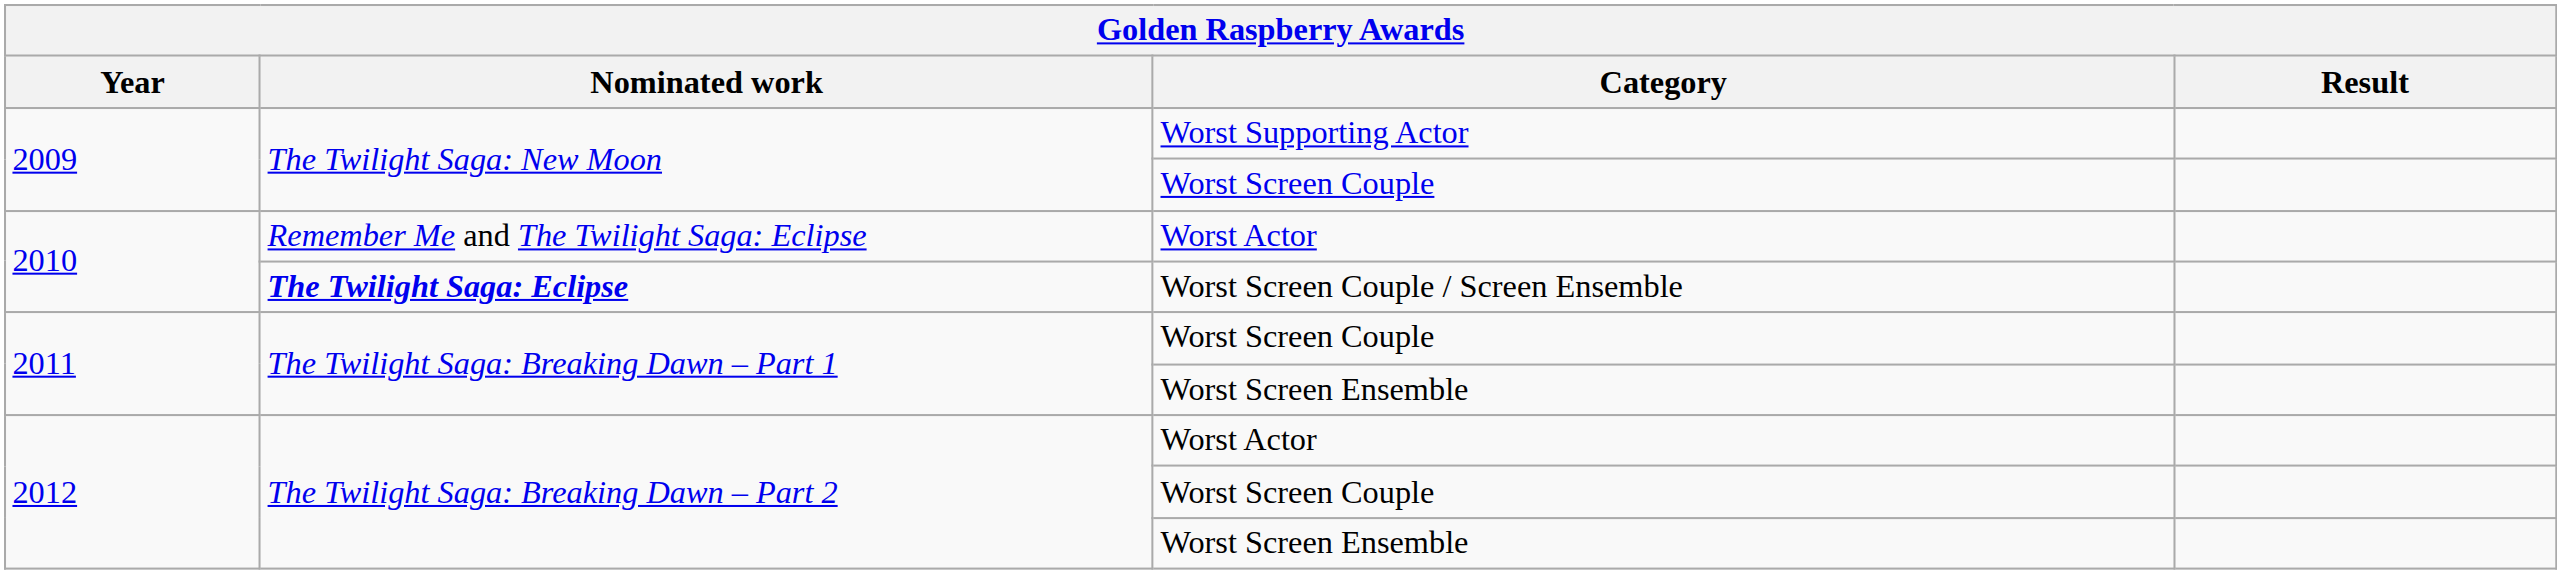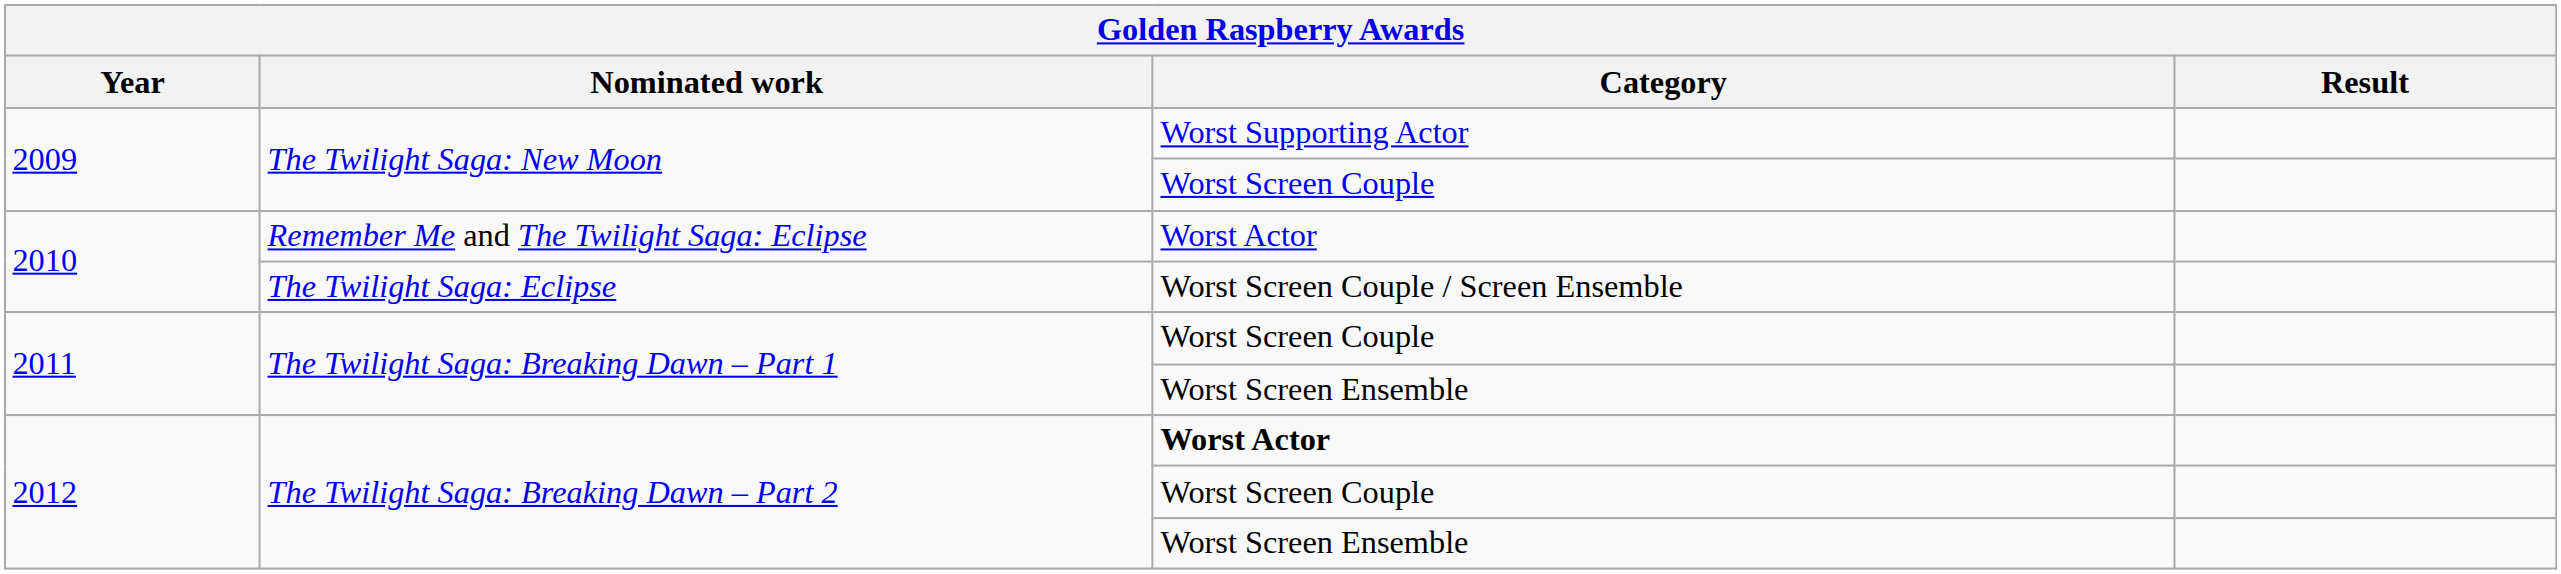(448, 286) bold -> (442, 286) normal
(1239, 440) normal -> (1245, 440) bold
